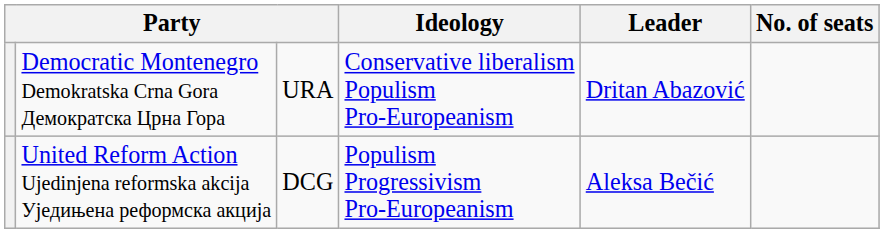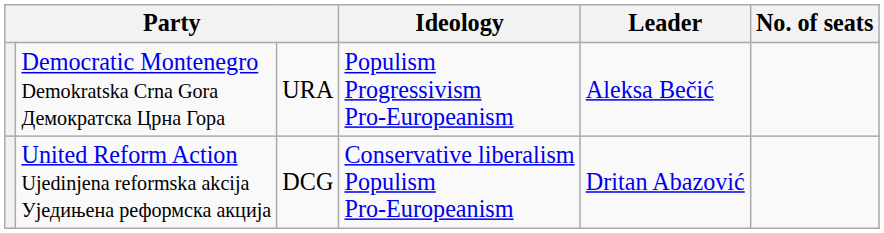(460, 89) Conservative liberalism Populism Pro-Europeanism -> (429, 89) Populism Progressivism Pro-Europeanism
(665, 89) Dritan Abazović -> (650, 89) Aleksa Bečić
(429, 181) Populism Progressivism Pro-Europeanism -> (460, 181) Conservative liberalism Populism Pro-Europeanism
(650, 181) Aleksa Bečić -> (665, 181) Dritan Abazović
